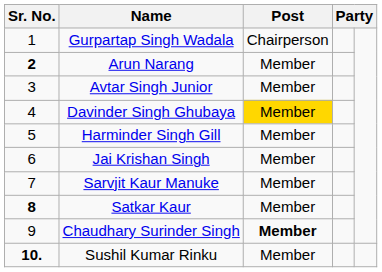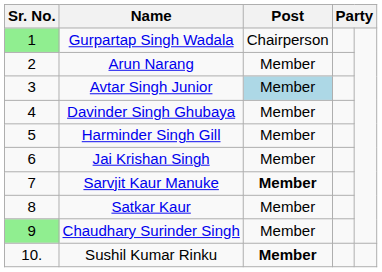(32, 40) no background -> (32, 40) lightgreen background
(32, 64) bold -> (32, 64) normal
(288, 87) no background -> (288, 87) lightblue background
(288, 111) gold background -> (288, 111) no background
(288, 183) normal -> (288, 183) bold
(32, 207) bold -> (32, 207) normal
(32, 231) no background -> (32, 231) lightgreen background
(288, 231) bold -> (288, 231) normal
(32, 254) bold -> (32, 254) normal
(288, 254) normal -> (288, 254) bold
